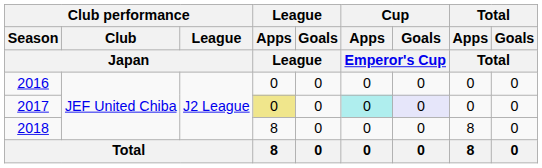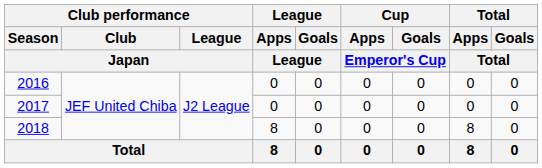(274, 106) khaki background -> (274, 106) no background
(367, 106) paleturquoise background -> (367, 106) no background
(421, 106) lavender background -> (421, 106) no background
